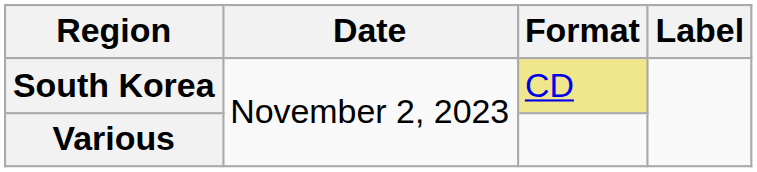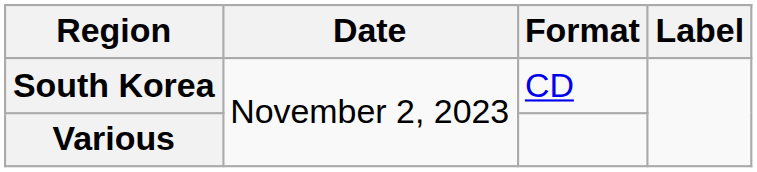(549, 85) khaki background -> (549, 85) no background
